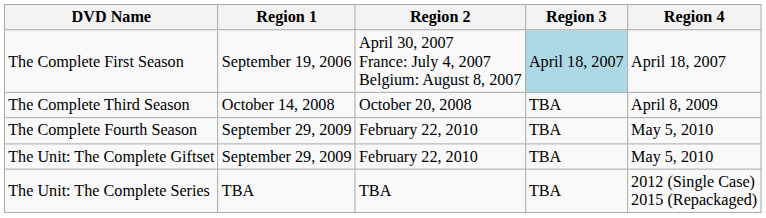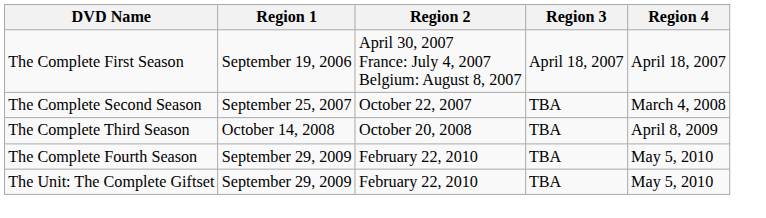(576, 61) lightblue background -> (576, 61) no background
+ row: (105, 104)
- row: (109, 190)
